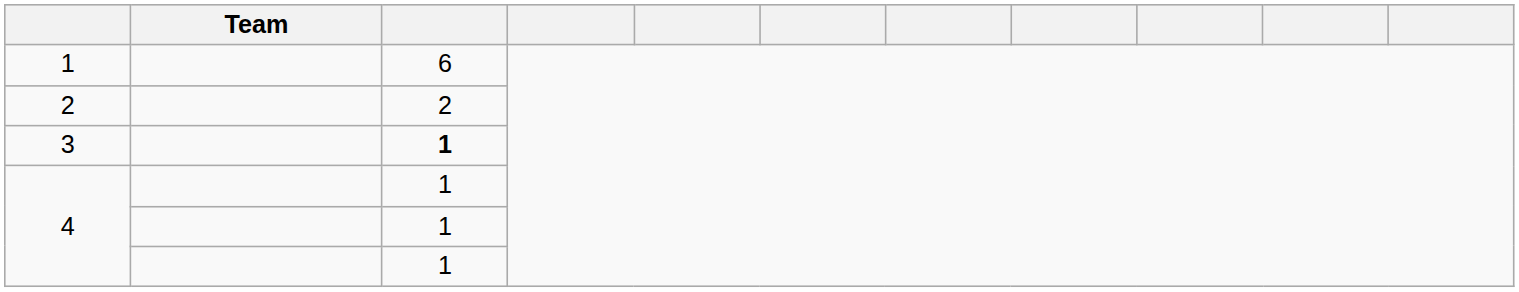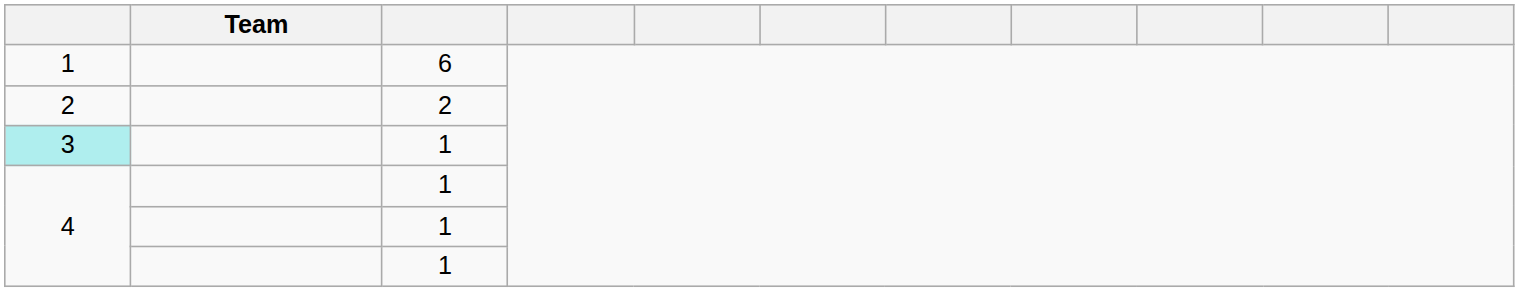(68, 145) no background -> (68, 145) paleturquoise background
(445, 145) bold -> (445, 145) normal
